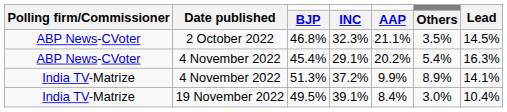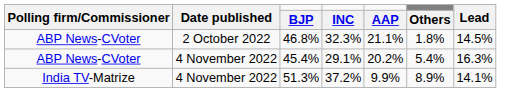(437, 39) 3.5% -> (430, 39) 1.8%
- row: (308, 97)
